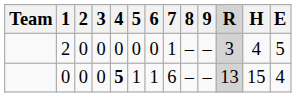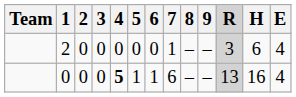(256, 48) 4 -> (256, 48) 6
(280, 48) 5 -> (280, 48) 4
(256, 77) 15 -> (256, 77) 16
